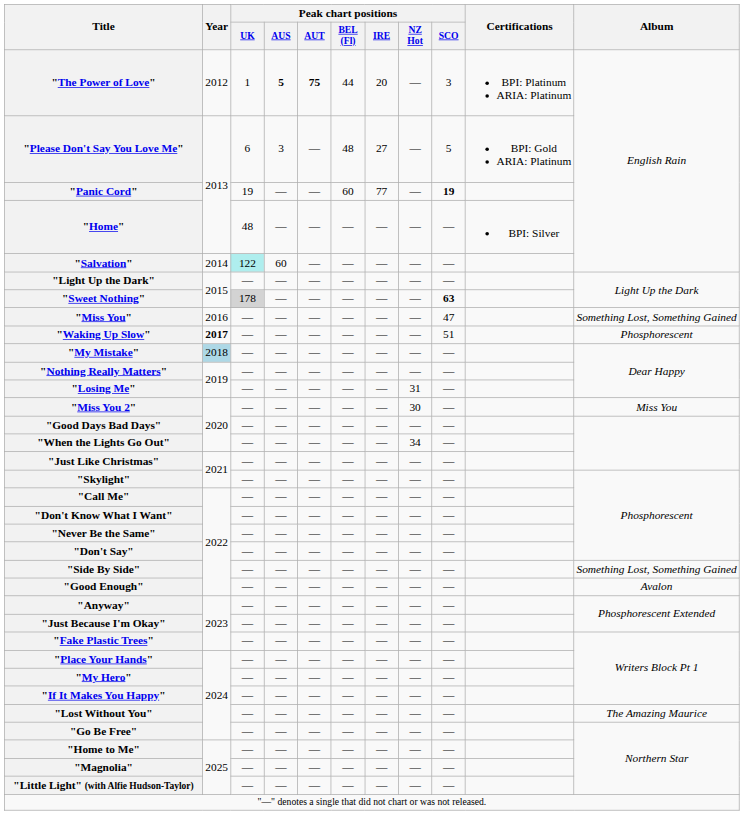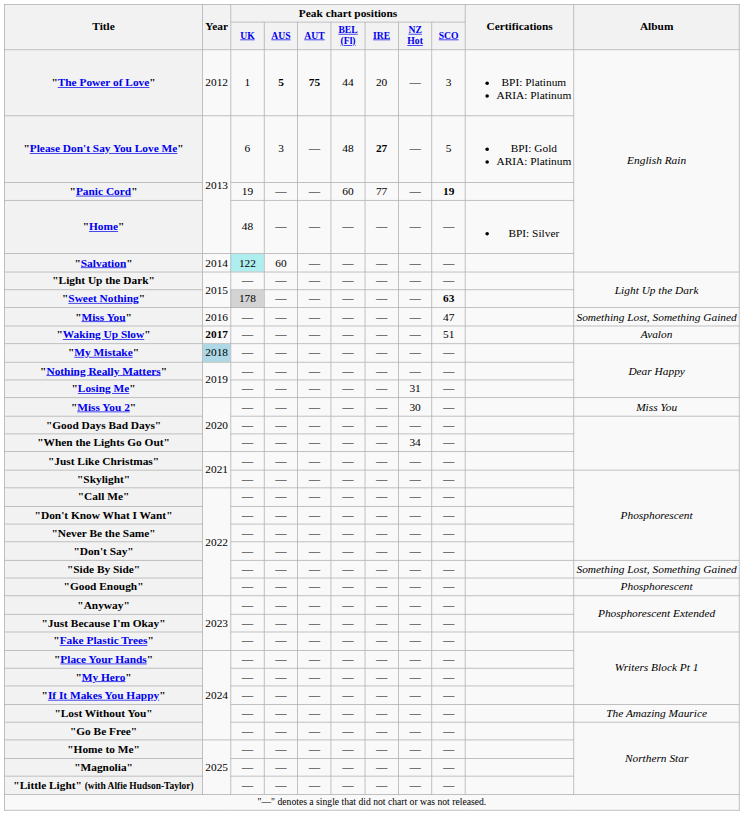(382, 149) normal -> (382, 149) bold
(657, 335) Phosphorescent -> (657, 335) Avalon
(657, 587) Avalon -> (657, 587) Phosphorescent
